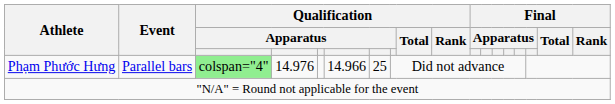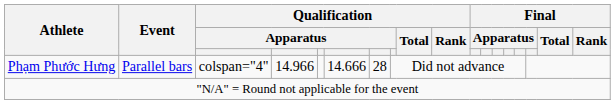(234, 66) lightgreen background -> (234, 66) no background
(295, 66) 14.976 -> (295, 66) 14.966
(347, 66) 14.966 -> (347, 66) 14.666
(380, 66) 25 -> (380, 66) 28
